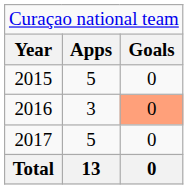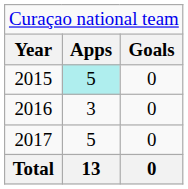(91, 79) no background -> (91, 79) paleturquoise background
(152, 109) lightsalmon background -> (152, 109) no background
